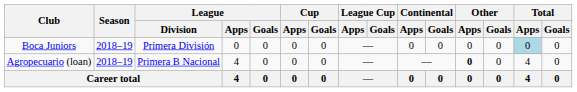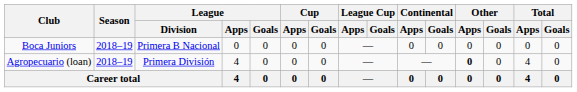(179, 45) Primera División -> (179, 45) Primera B Nacional
(528, 45) lightblue background -> (528, 45) no background
(179, 62) Primera B Nacional -> (179, 62) Primera División
